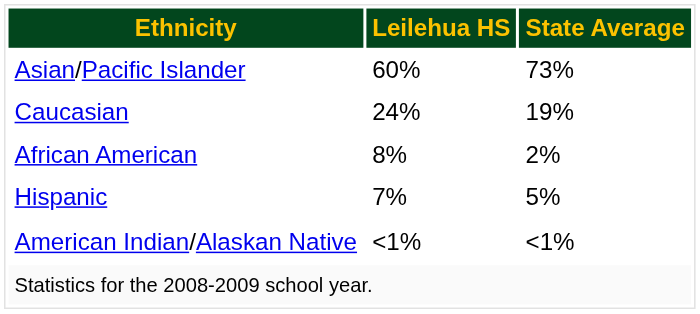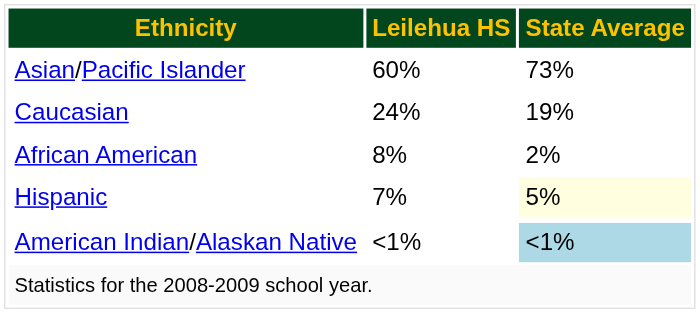(543, 197) no background -> (543, 197) lightyellow background
(550, 242) no background -> (550, 242) lightblue background
